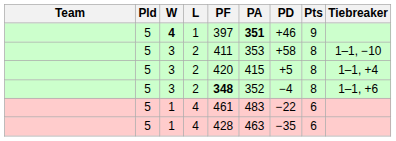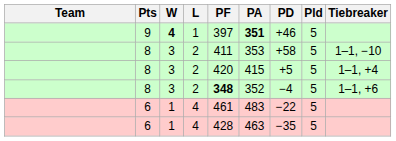columns swapped: (148, 13) <-> (314, 13)
